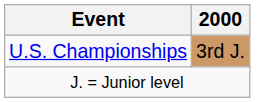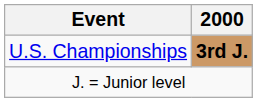(220, 50) normal -> (222, 50) bold
